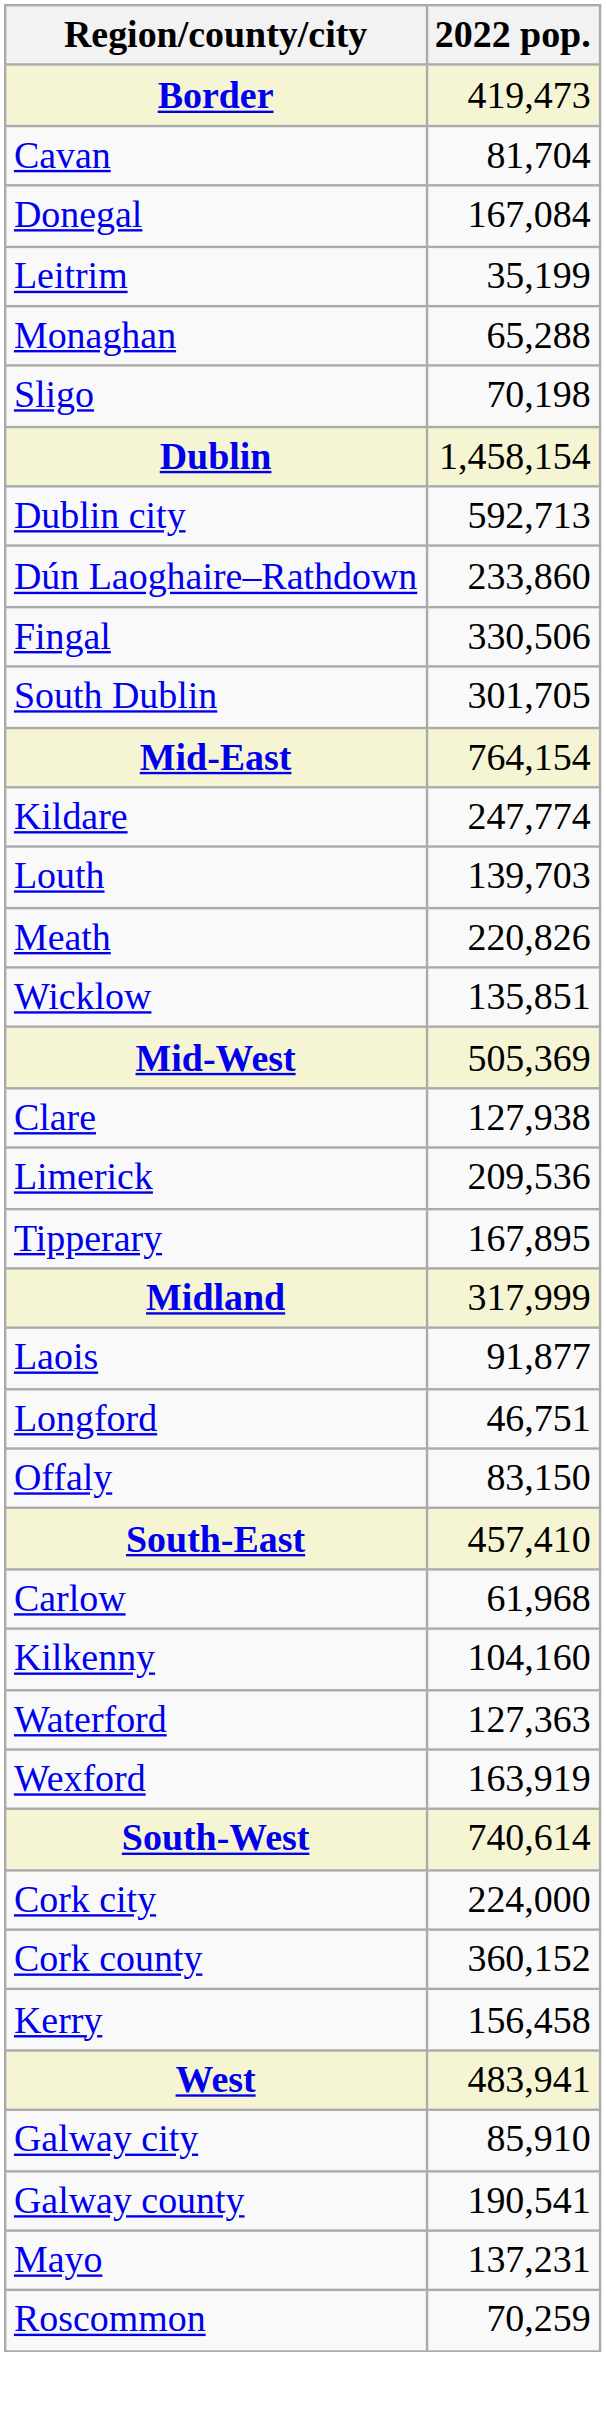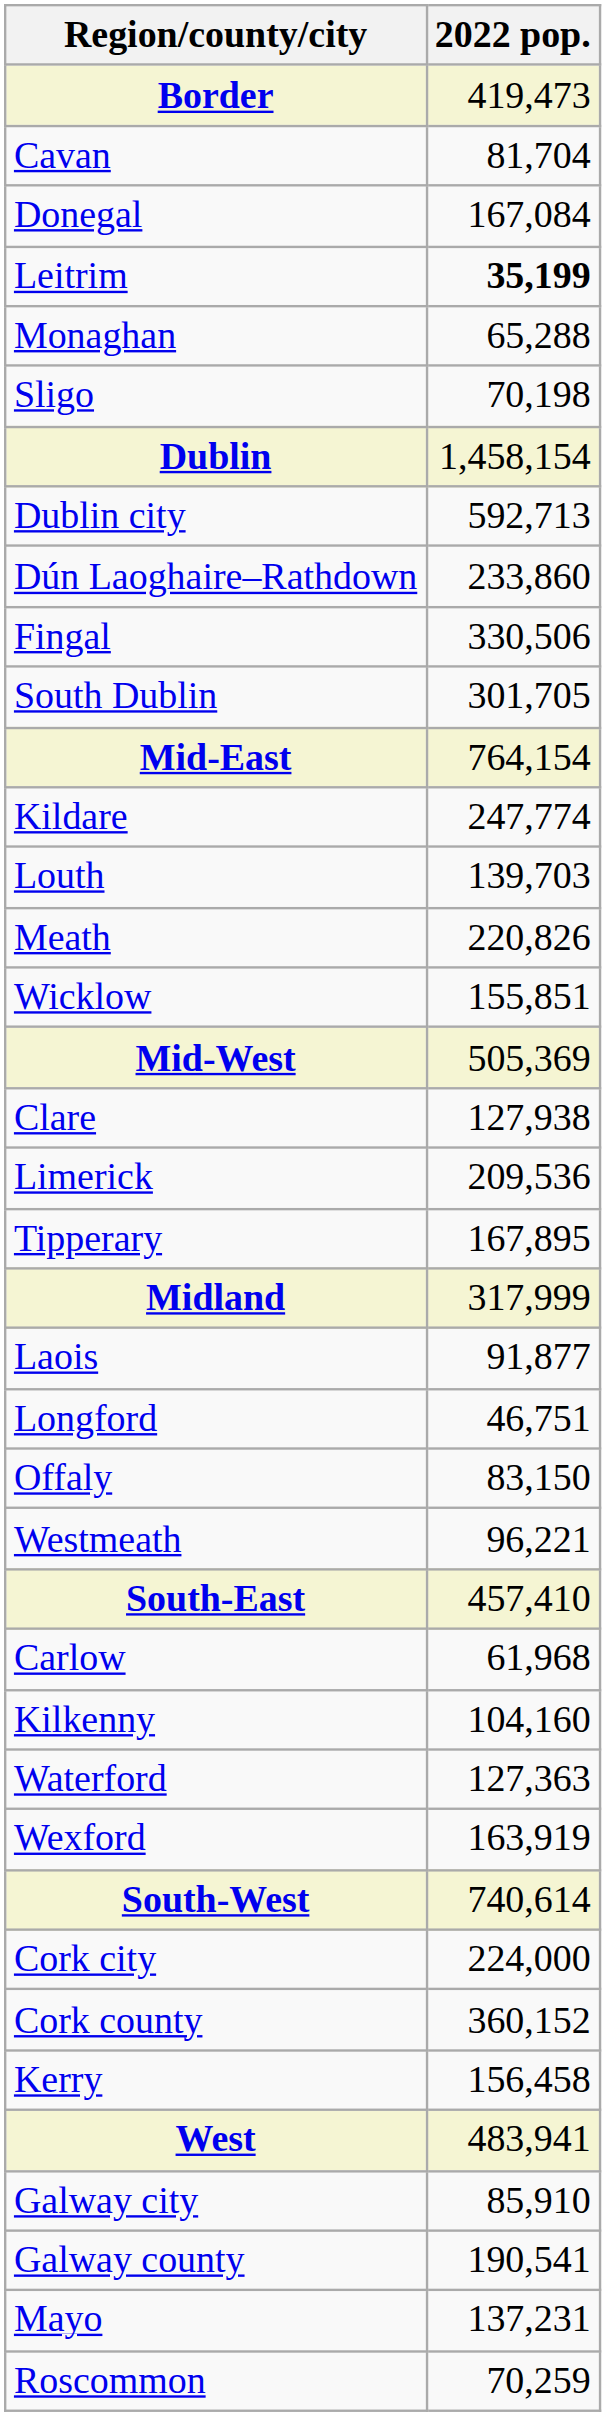(539, 275) normal -> (539, 275) bold
(529, 996) 135,851 -> (529, 996) 155,851
+ row: (98, 1538)
